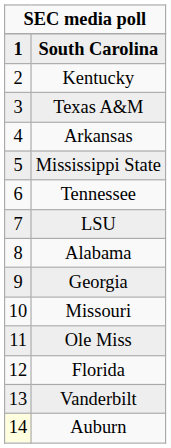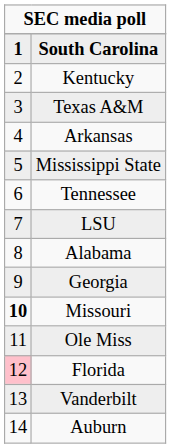(18, 311) normal -> (18, 311) bold
(18, 369) no background -> (18, 369) pink background
(18, 428) lightyellow background -> (18, 428) no background
